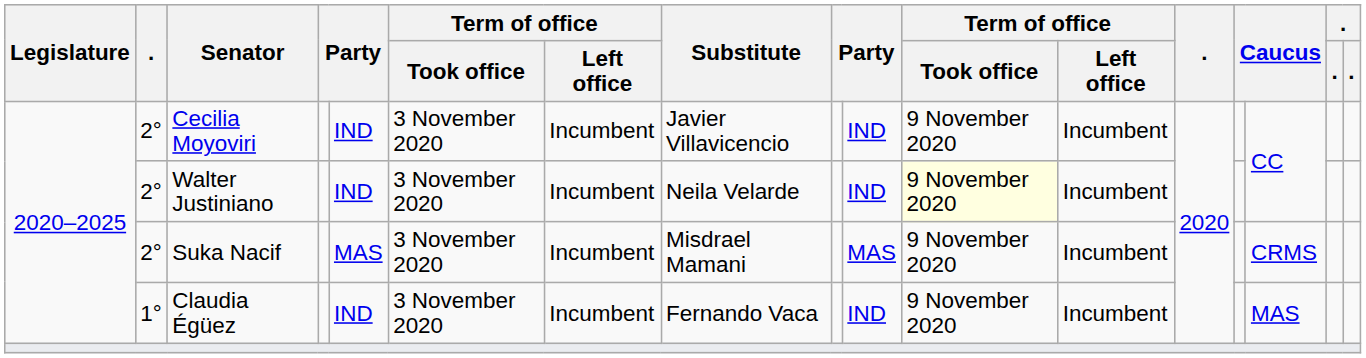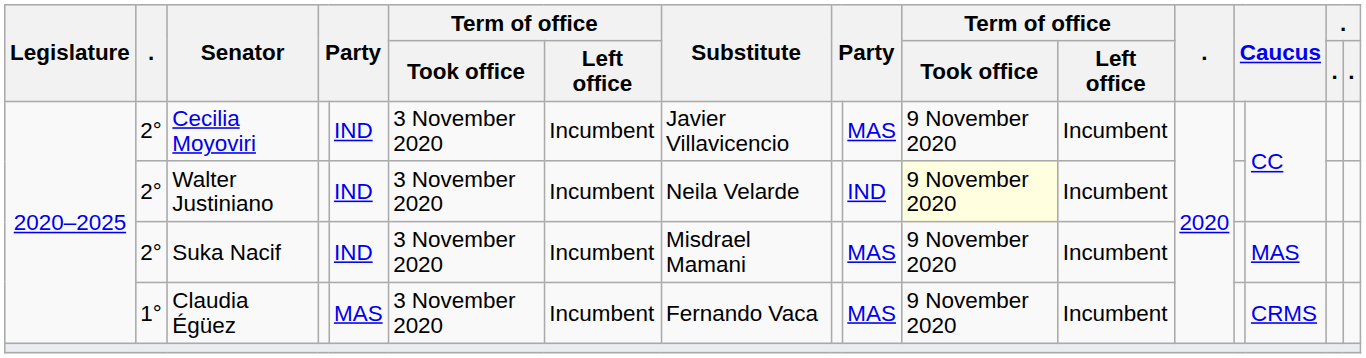(867, 131) IND -> (872, 131) MAS
(358, 252) MAS -> (353, 252) IND
(1284, 252) CRMS -> (1275, 252) MAS
(353, 313) IND -> (358, 313) MAS
(867, 313) IND -> (872, 313) MAS
(1275, 313) MAS -> (1284, 313) CRMS
